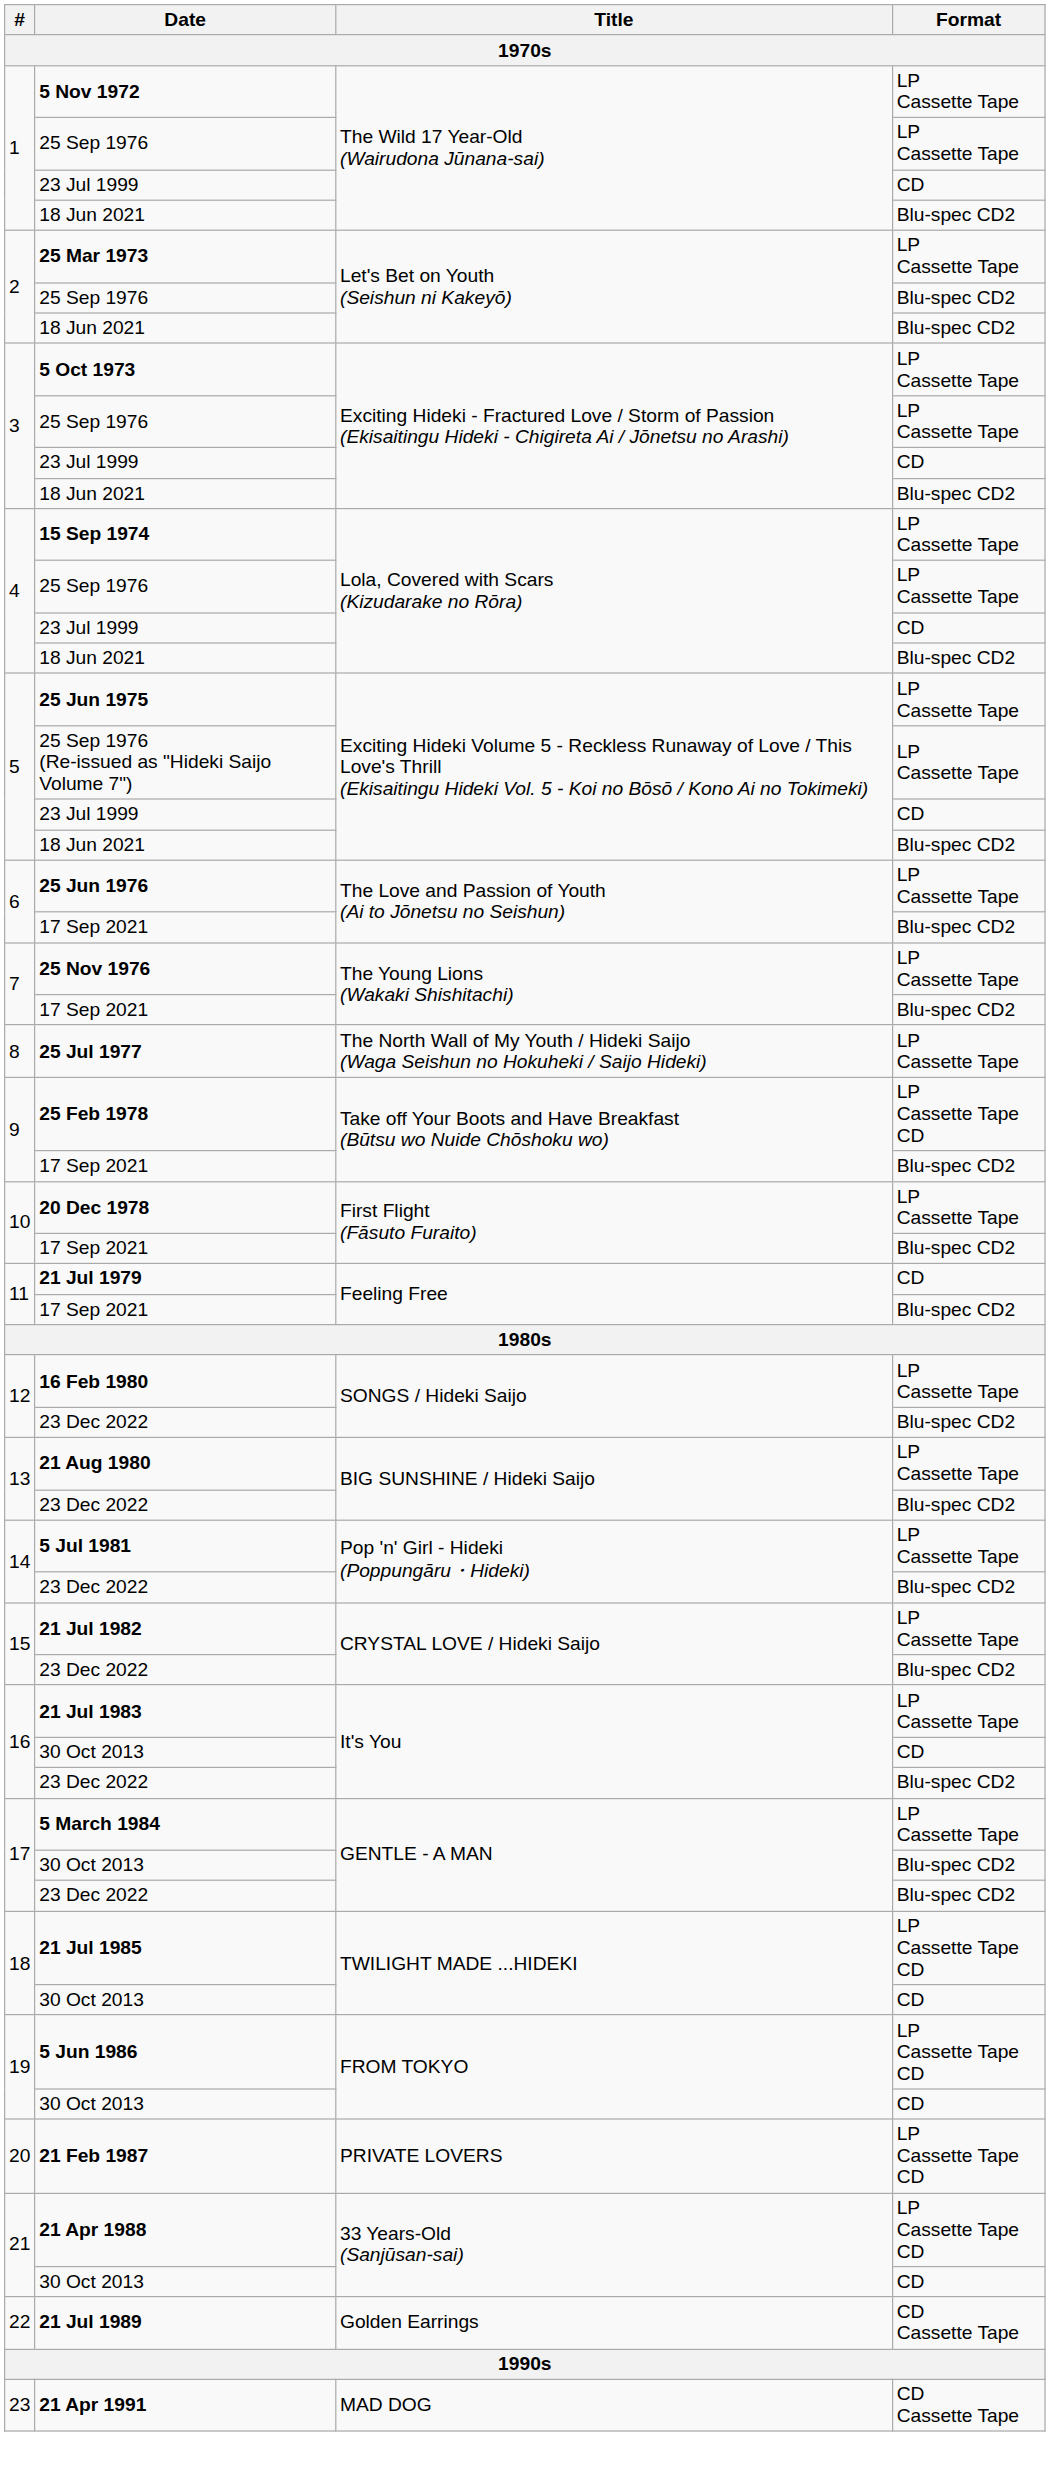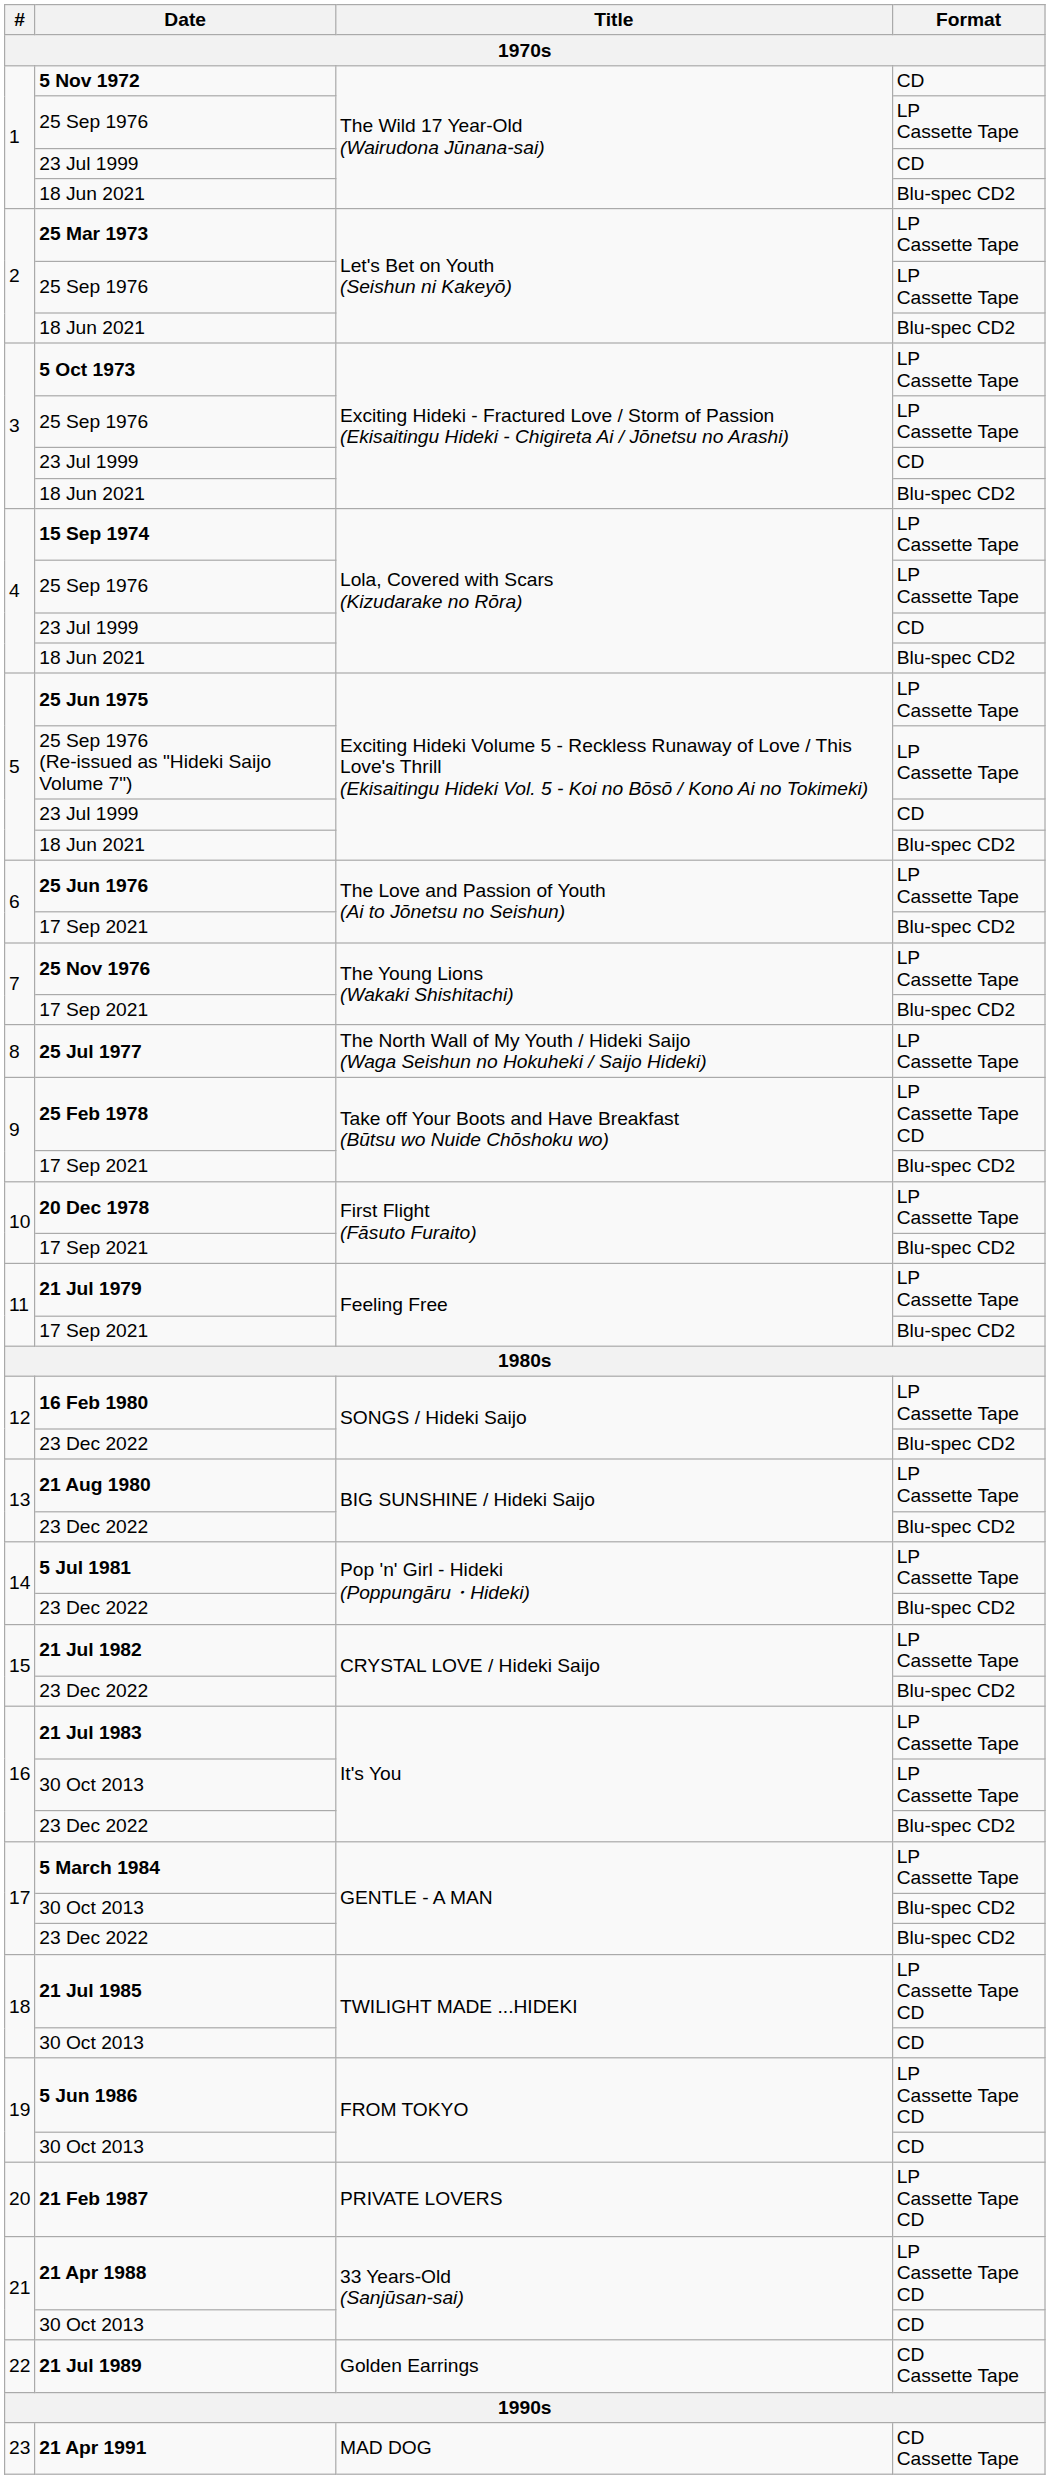(958, 91) LP Cassette Tape -> (911, 80) CD
(956, 297) Blu-spec CD2 -> (958, 286) LP Cassette Tape
(911, 1278) CD -> (958, 1289) LP Cassette Tape
(911, 1752) CD -> (958, 1784) LP Cassette Tape
